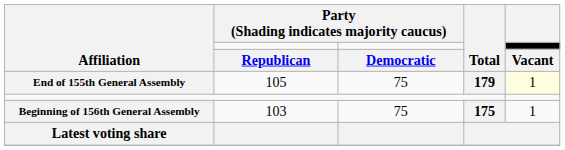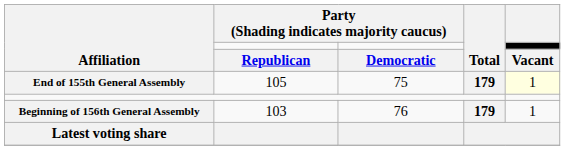(401, 111) 75 -> (401, 111) 76
(484, 111) 175 -> (484, 111) 179
